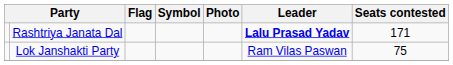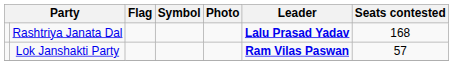(400, 32) 171 -> (400, 32) 168
(297, 51) normal -> (297, 51) bold
(400, 51) 75 -> (400, 51) 57
